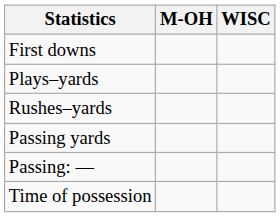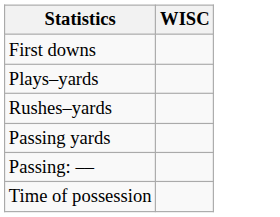- column: (186, 19)
